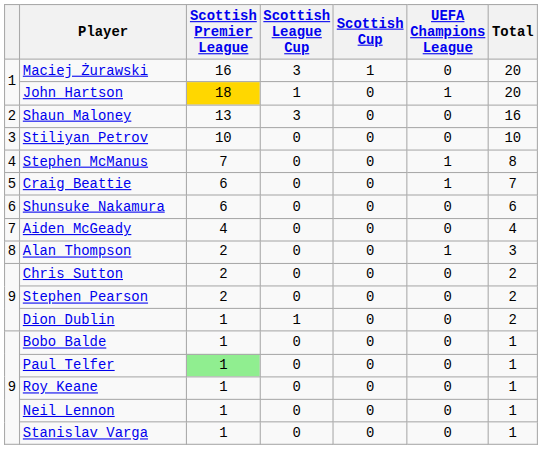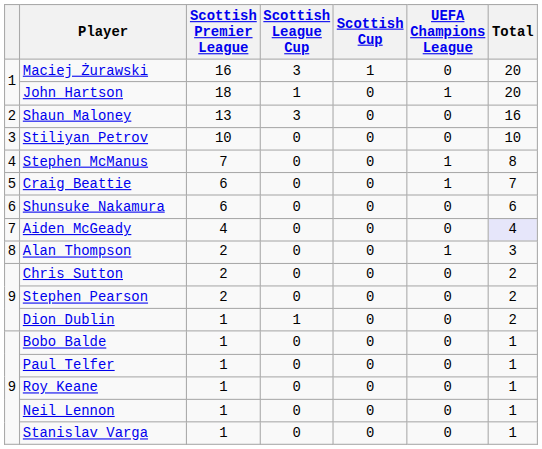(223, 93) gold background -> (223, 93) no background
(513, 229) no background -> (513, 229) lavender background
(223, 365) lightgreen background -> (223, 365) no background
